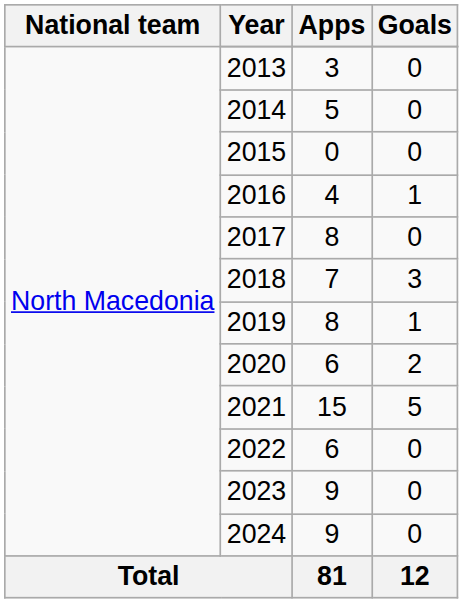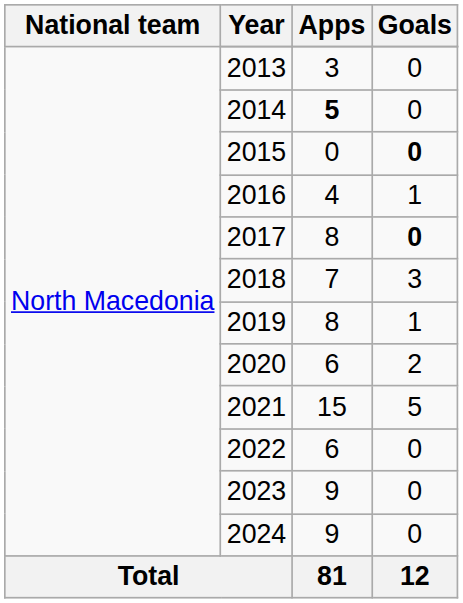(332, 110) normal -> (332, 110) bold
(415, 152) normal -> (415, 152) bold
(415, 237) normal -> (415, 237) bold
